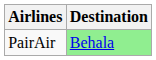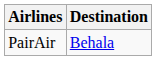(92, 42) lightgreen background -> (92, 42) no background
